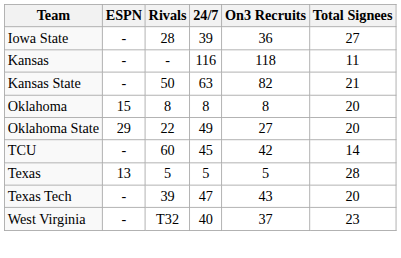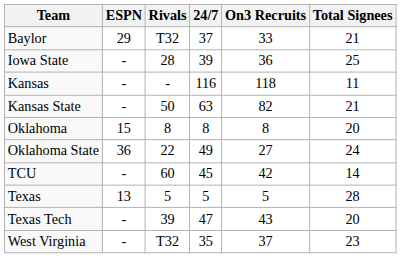+ row: (27, 38)
(353, 38) 27 -> (353, 60) 25
(124, 128) 29 -> (124, 151) 36
(353, 128) 20 -> (353, 151) 24
(206, 219) 40 -> (206, 241) 35
